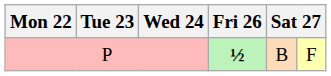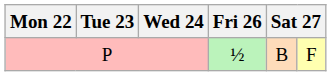(237, 54) bold -> (237, 54) normal
